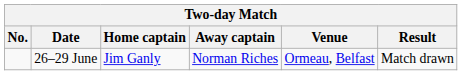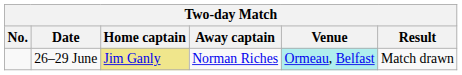(132, 59) no background -> (132, 59) khaki background
(330, 59) no background -> (330, 59) paleturquoise background
